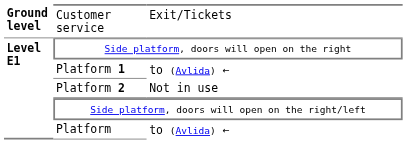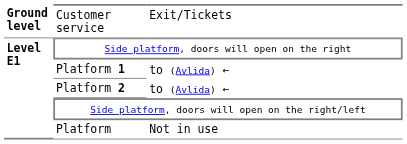(184, 88) Not in use -> (189, 88) to (Avlida) ←
(189, 130) to (Avlida) ← -> (184, 129) Not in use
